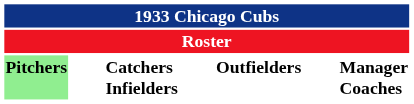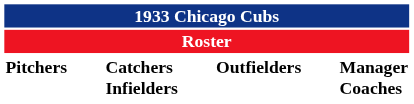(36, 66) lightgreen background -> (36, 66) no background
